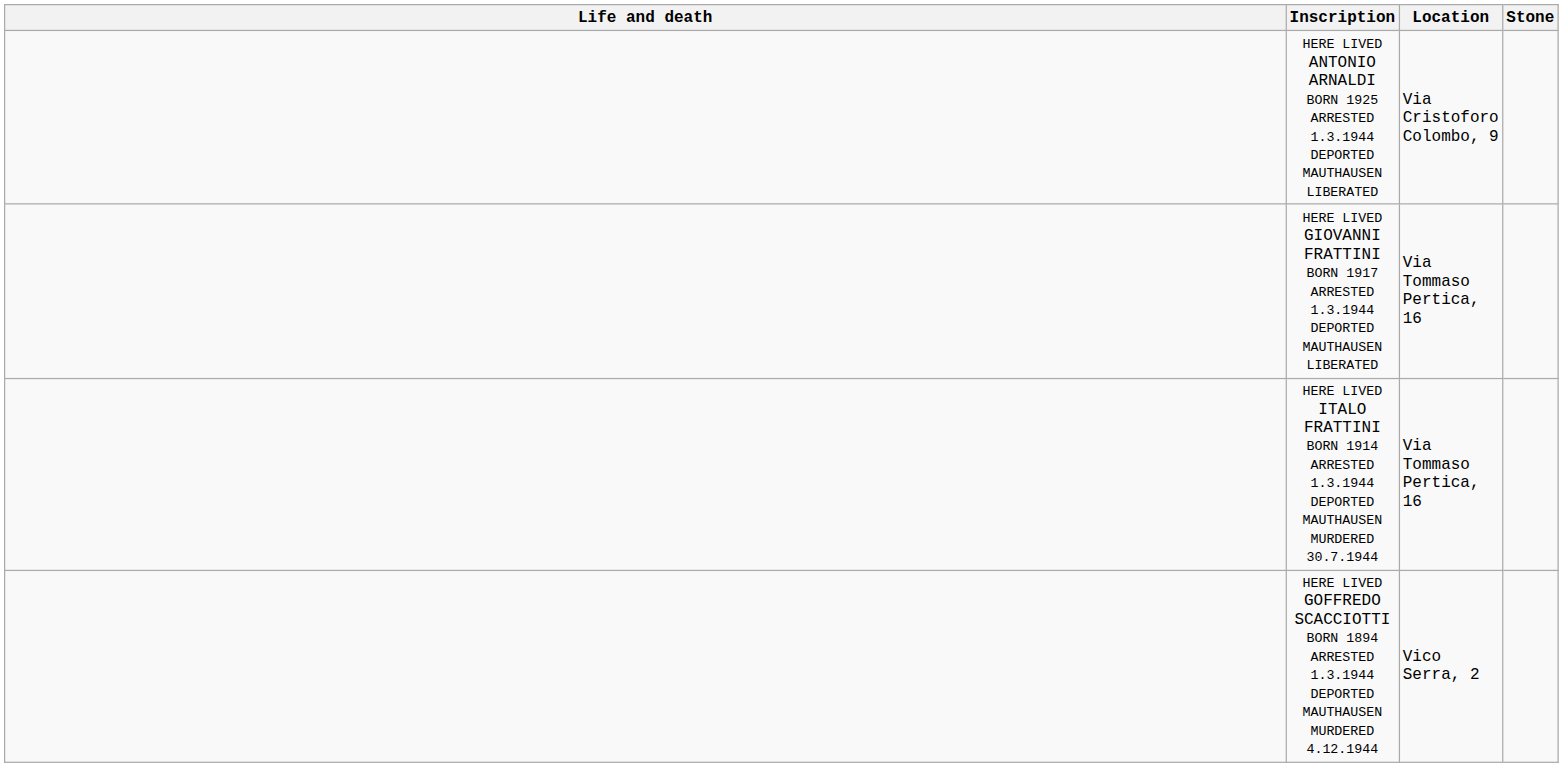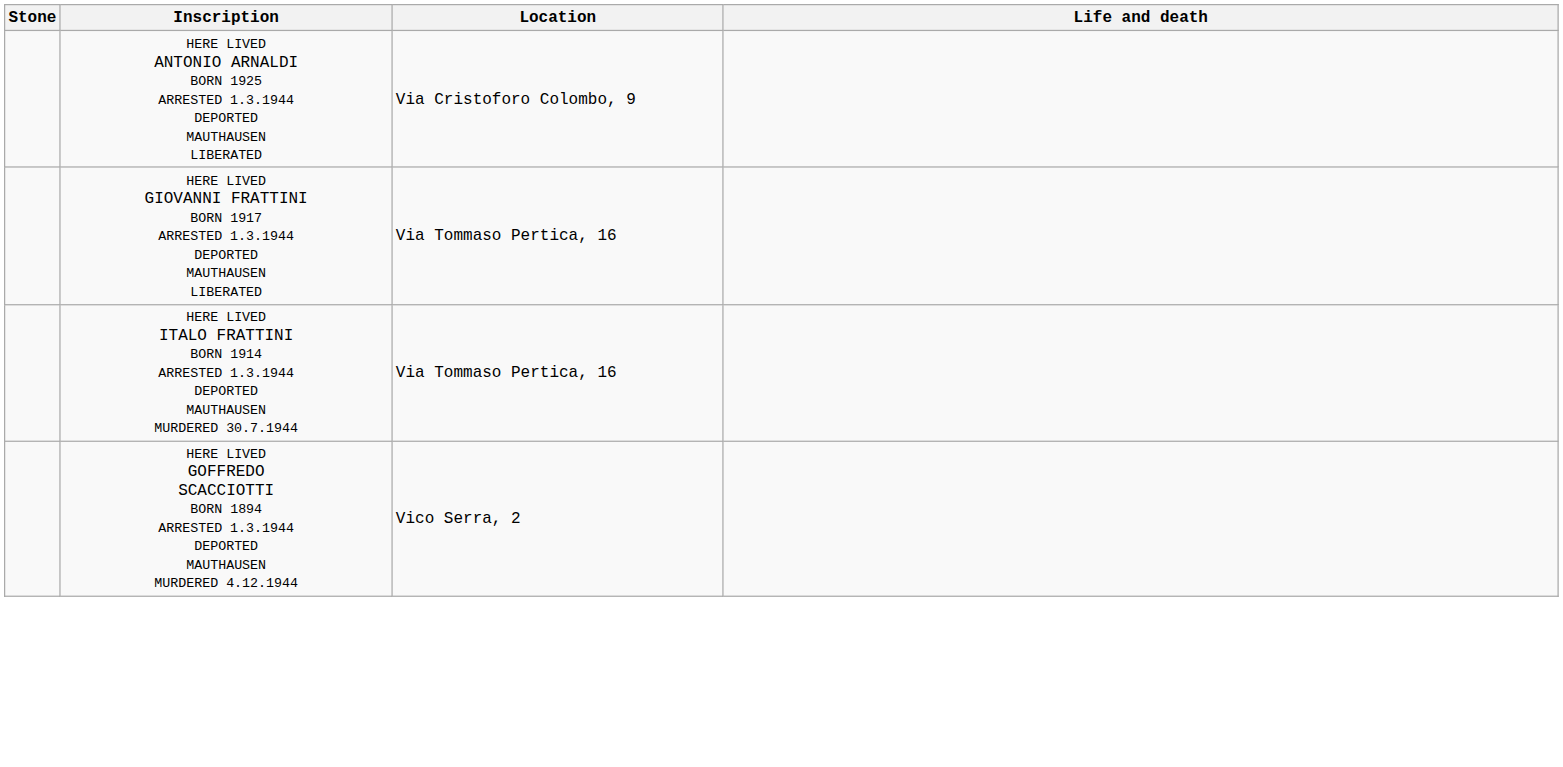columns swapped: (1530, 18) <-> (645, 18)
